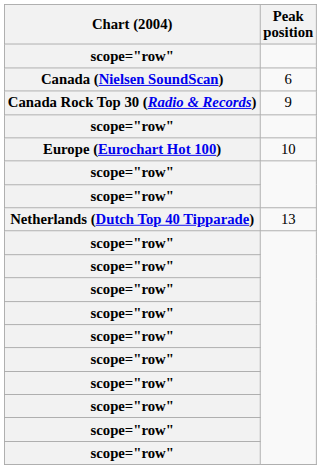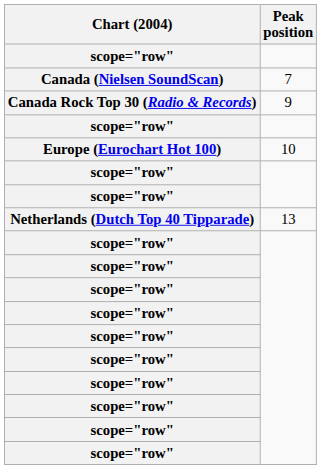(288, 79) 6 -> (288, 79) 7
